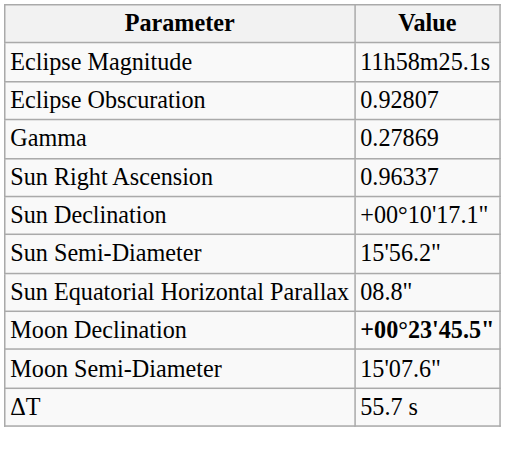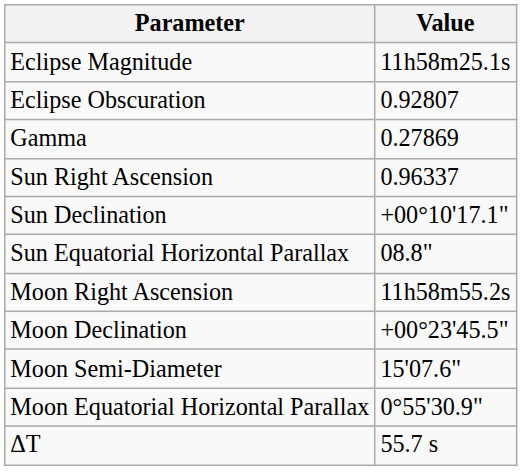- row: (106, 253)
+ row: (122, 291)
(427, 330) bold -> (444, 330) normal
+ row: (190, 406)
